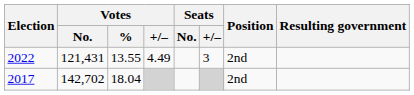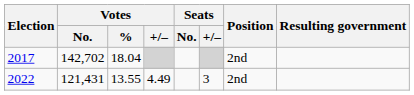rows swapped: (21, 79) <-> (21, 57)
